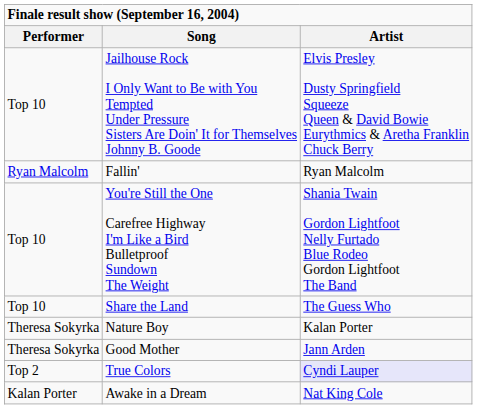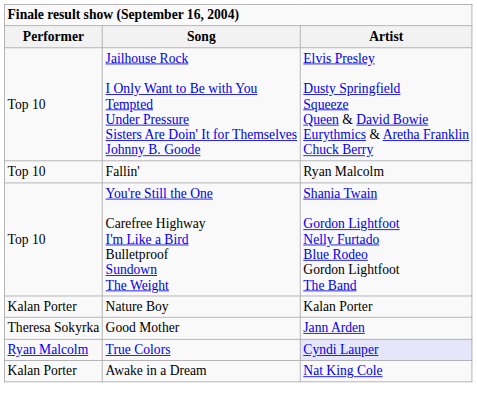(48, 171) Ryan Malcolm -> (27, 171) Top 10
- row: (147, 306)
(53, 328) Theresa Sokyrka -> (42, 306) Kalan Porter
(23, 371) Top 2 -> (48, 349) Ryan Malcolm
